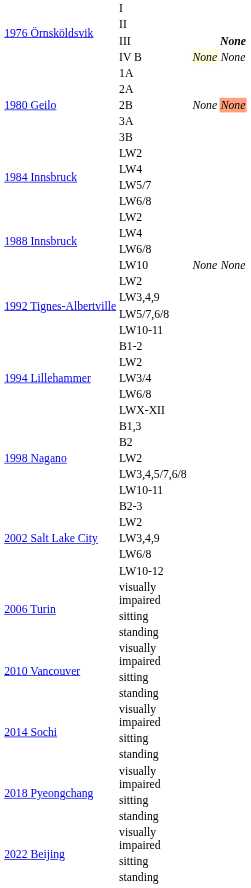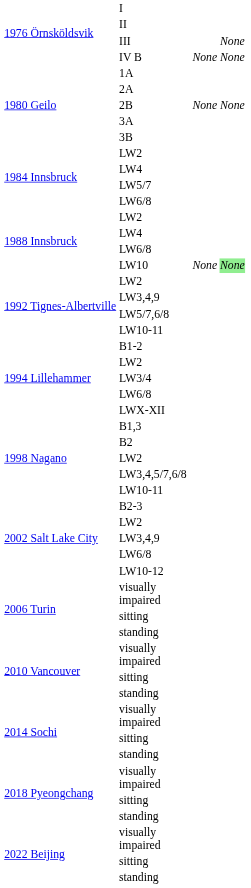(233, 41) bold -> (232, 41) normal
(205, 57) lightyellow background -> (205, 57) no background
(233, 105) lightsalmon background -> (232, 105) no background
(233, 265) no background -> (232, 265) lightgreen background
